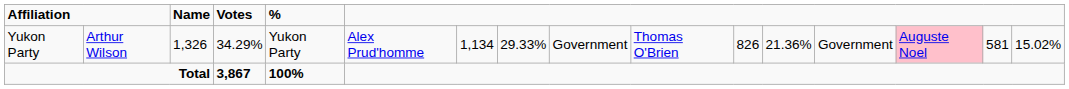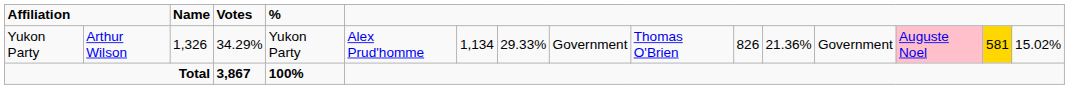(997, 44) no background -> (997, 44) gold background
